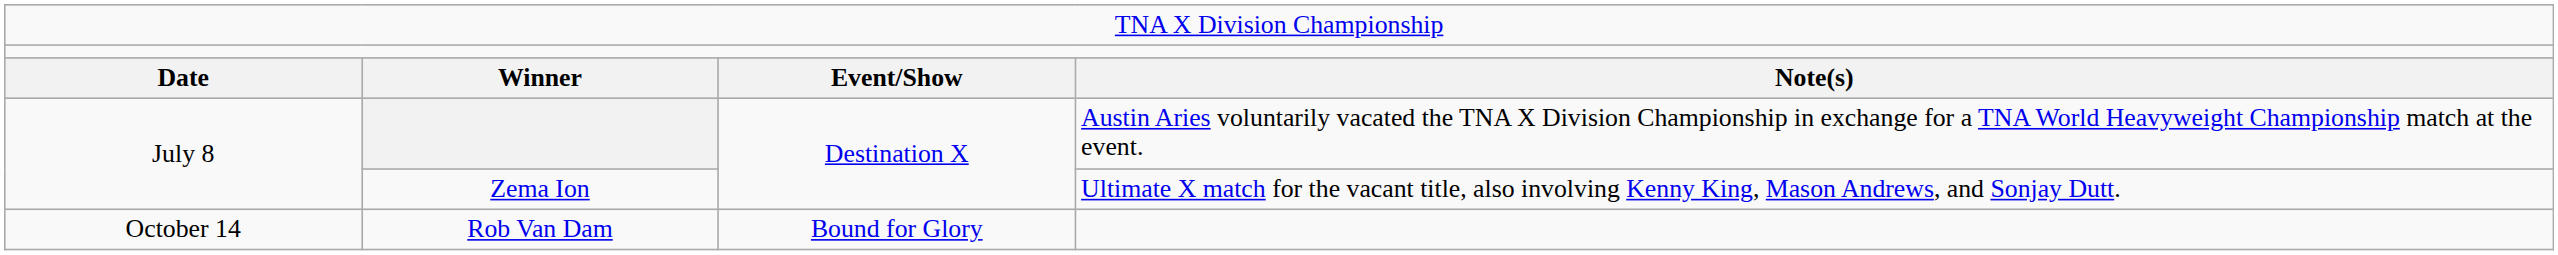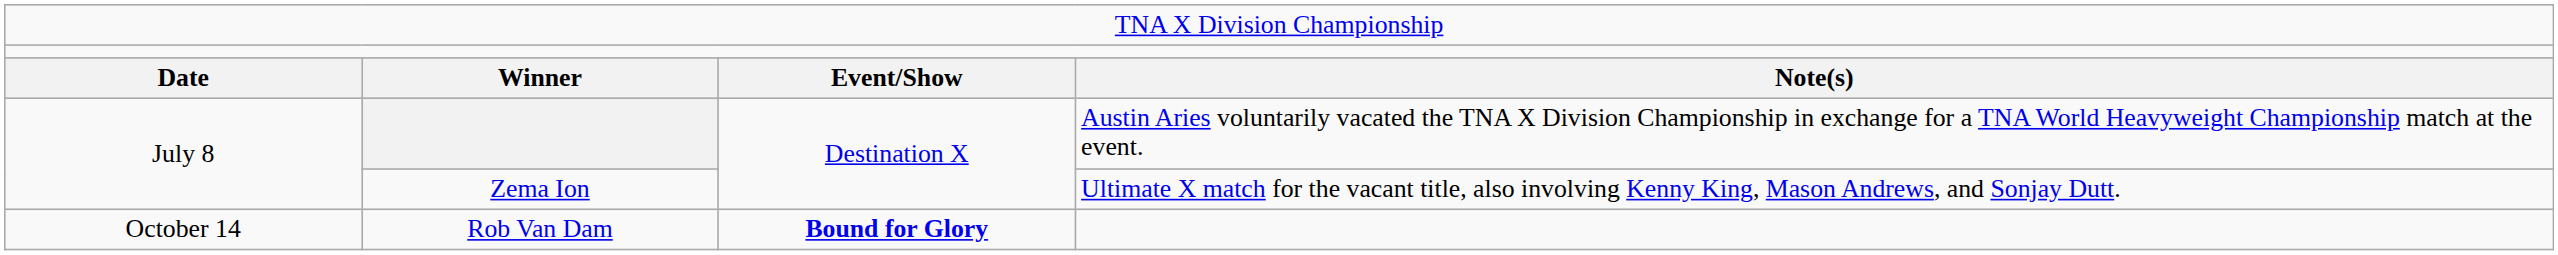(897, 229) normal -> (897, 229) bold
